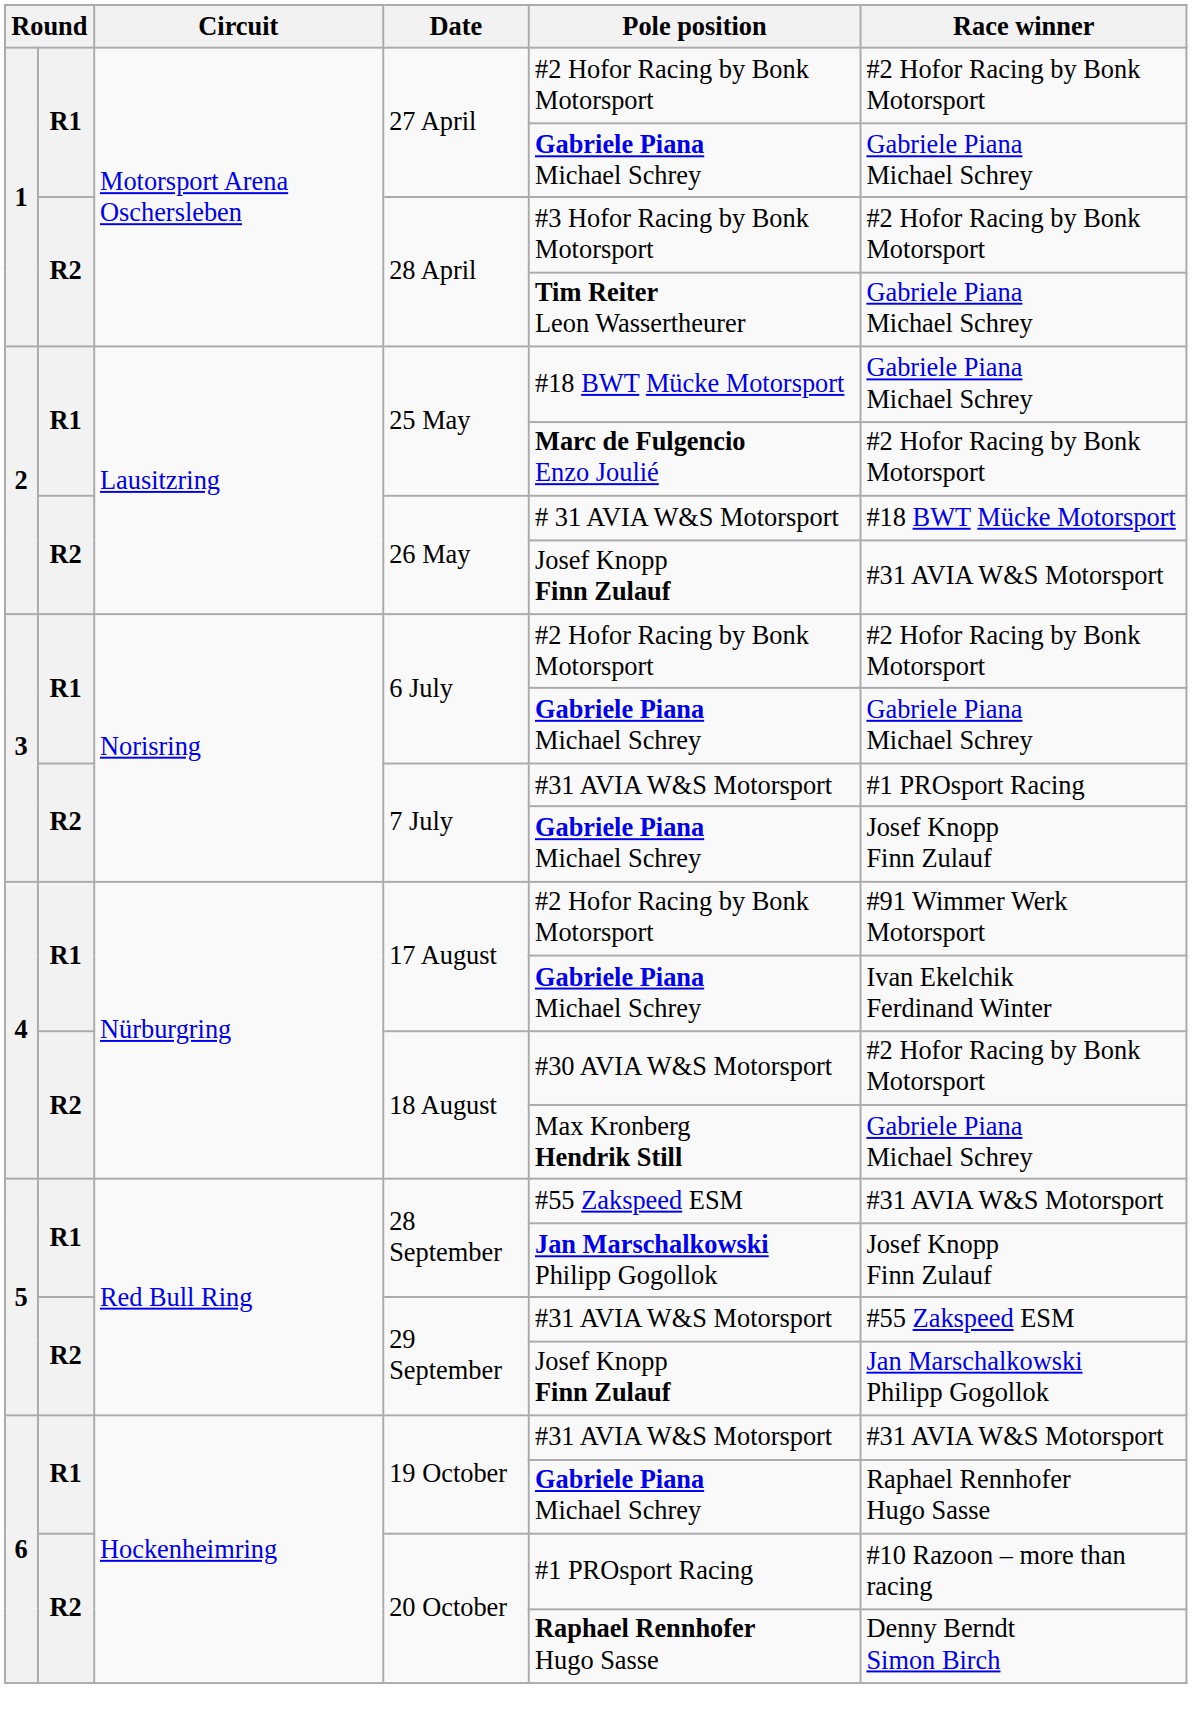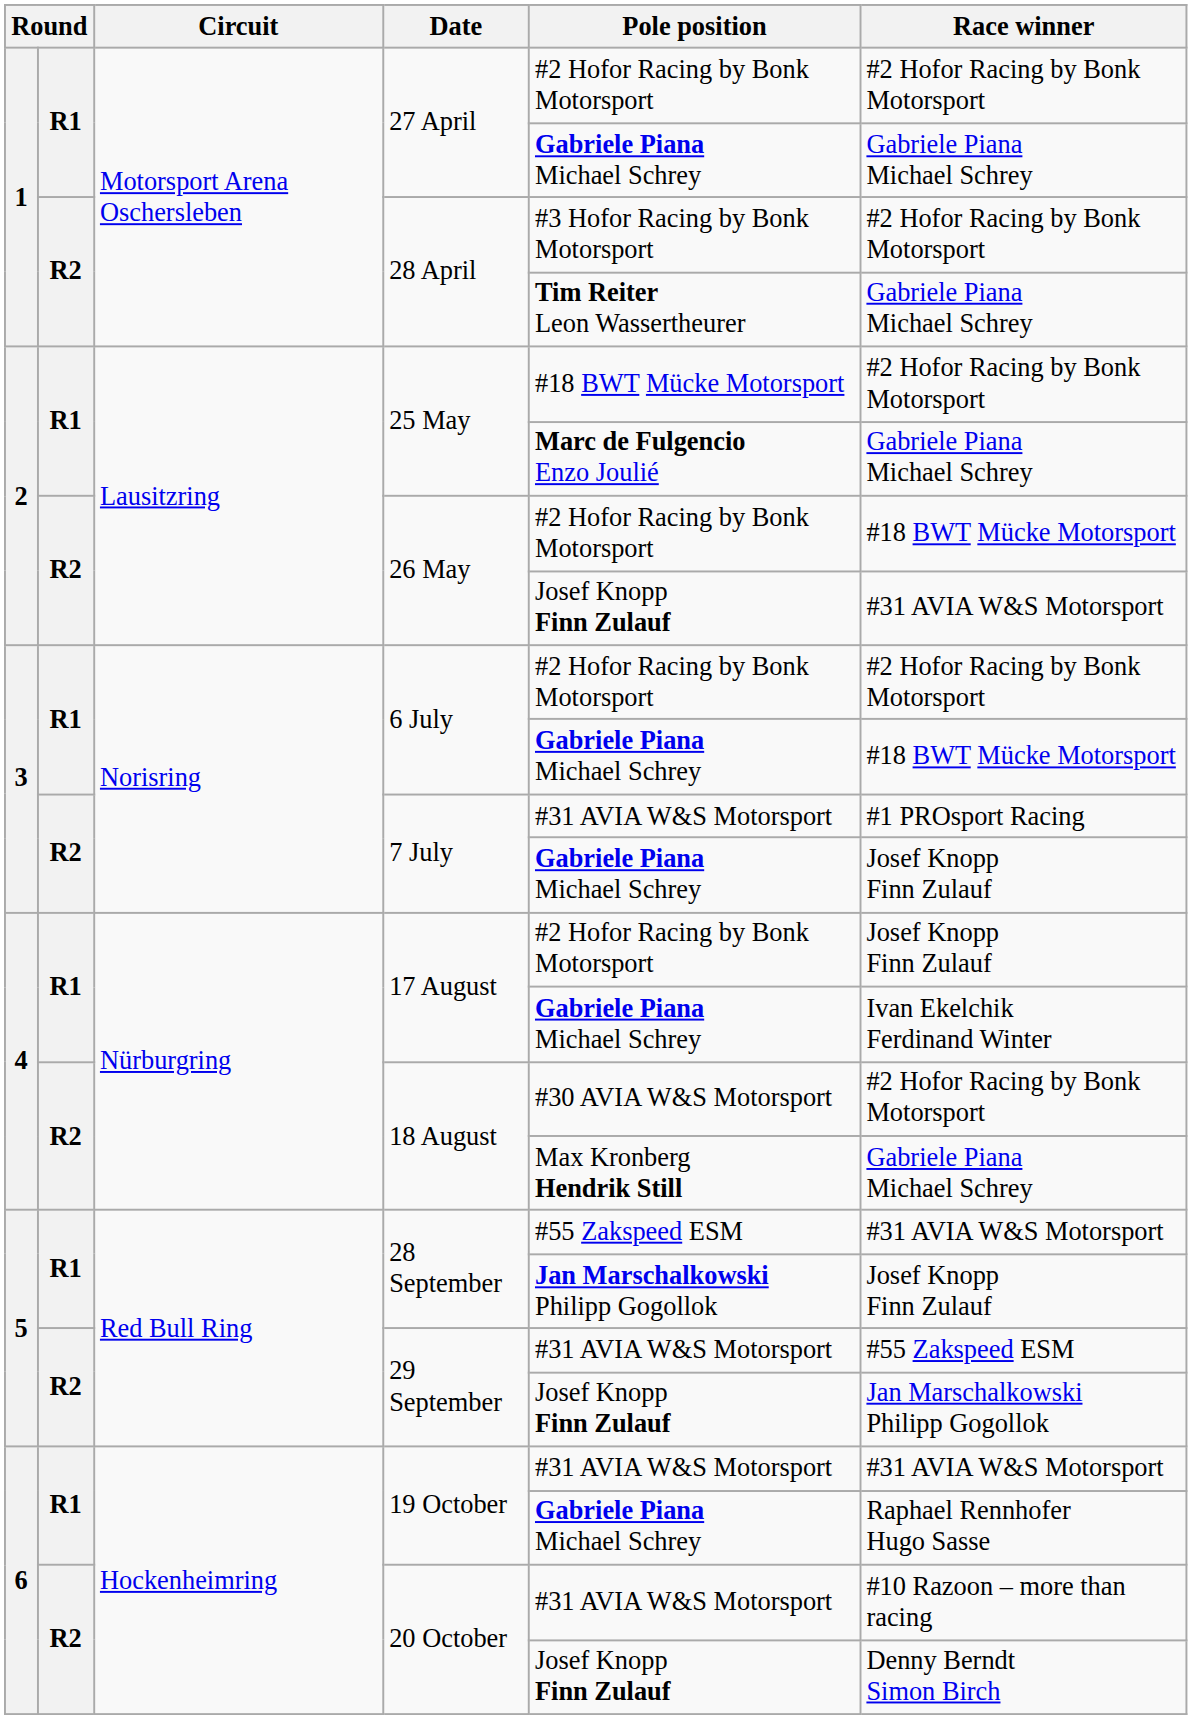(950, 383) Gabriele Piana Michael Schrey -> (1003, 383) #2 Hofor Racing by Bonk Motorsport
(1003, 457) #2 Hofor Racing by Bonk Motorsport -> (950, 457) Gabriele Piana Michael Schrey
(687, 516) # 31 AVIA W&S Motorsport -> (672, 532) #2 Hofor Racing by Bonk Motorsport
(950, 724) Gabriele Piana Michael Schrey -> (1021, 756) #18 BWT Mücke Motorsport
(967, 917) #91 Wimmer Werk Motorsport -> (933, 948) Josef Knopp Finn Zulauf
(644, 1570) #1 PROsport Racing -> (684, 1601) #31 AVIA W&S Motorsport
(645, 1644) Raphael Rennhofer Hugo Sasse -> (603, 1675) Josef Knopp Finn Zulauf
